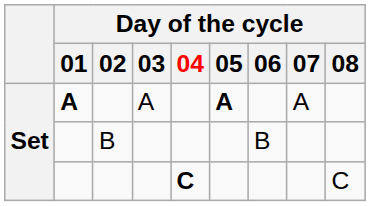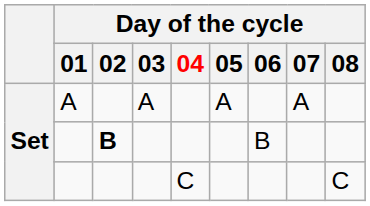(69, 102) bold -> (68, 102) normal
(224, 102) bold -> (223, 102) normal
(107, 141) normal -> (108, 141) bold
(185, 180) bold -> (185, 180) normal
